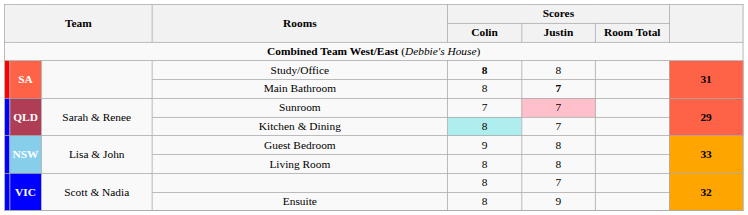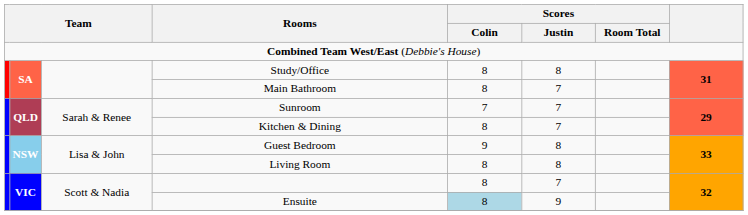(485, 70) bold -> (485, 70) normal
(558, 89) bold -> (558, 89) normal
(558, 108) pink background -> (558, 108) no background
(485, 126) paleturquoise background -> (485, 126) no background
(485, 201) no background -> (485, 201) lightblue background
